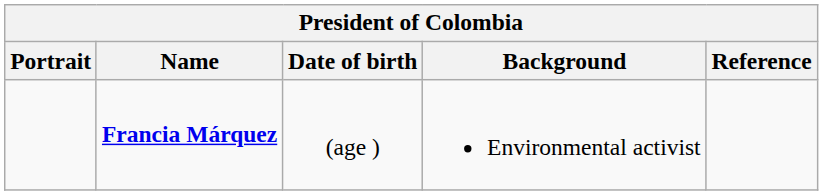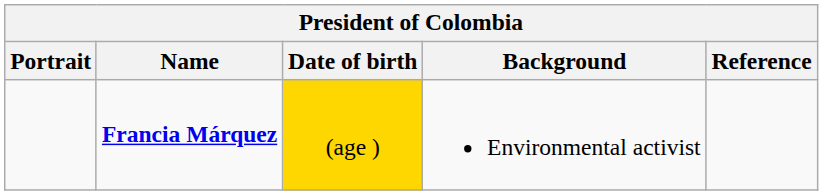(353, 147) no background -> (353, 147) gold background
